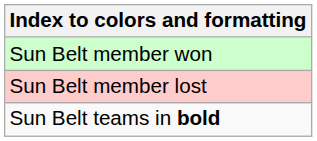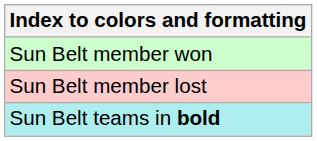(115, 119) no background -> (115, 119) paleturquoise background
